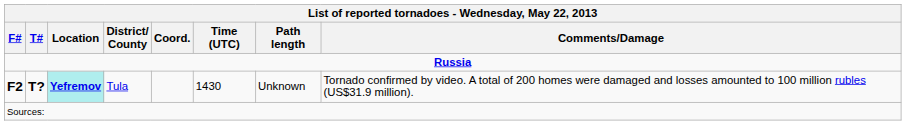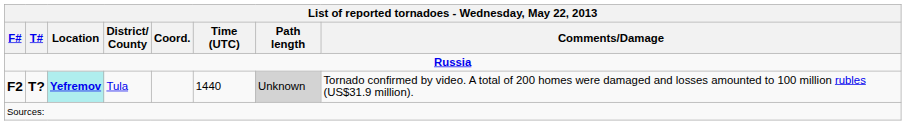(208, 86) 1430 -> (208, 86) 1440
(282, 86) no background -> (282, 86) lightgrey background
